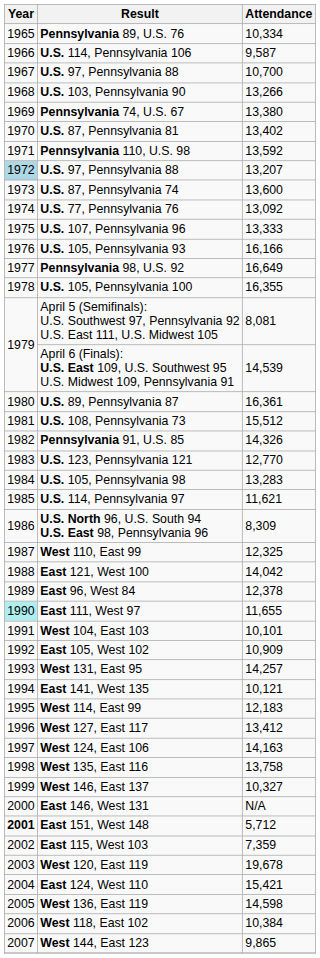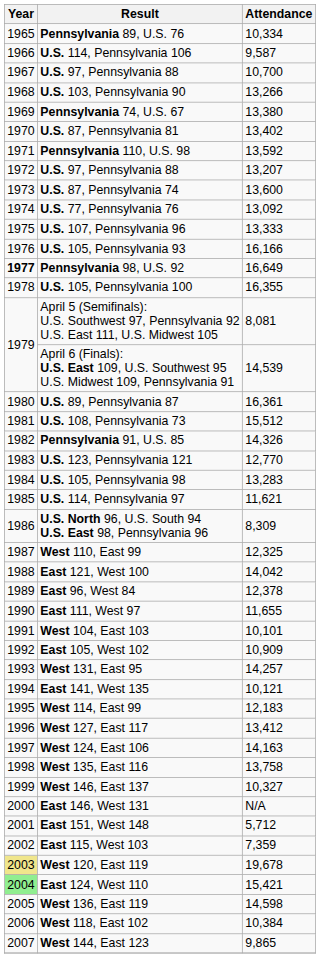(21, 170) lightblue background -> (21, 170) no background
(21, 268) normal -> (21, 268) bold
(21, 611) paleturquoise background -> (21, 611) no background
(21, 826) bold -> (21, 826) normal
(21, 865) no background -> (21, 865) khaki background
(21, 884) no background -> (21, 884) lightgreen background
